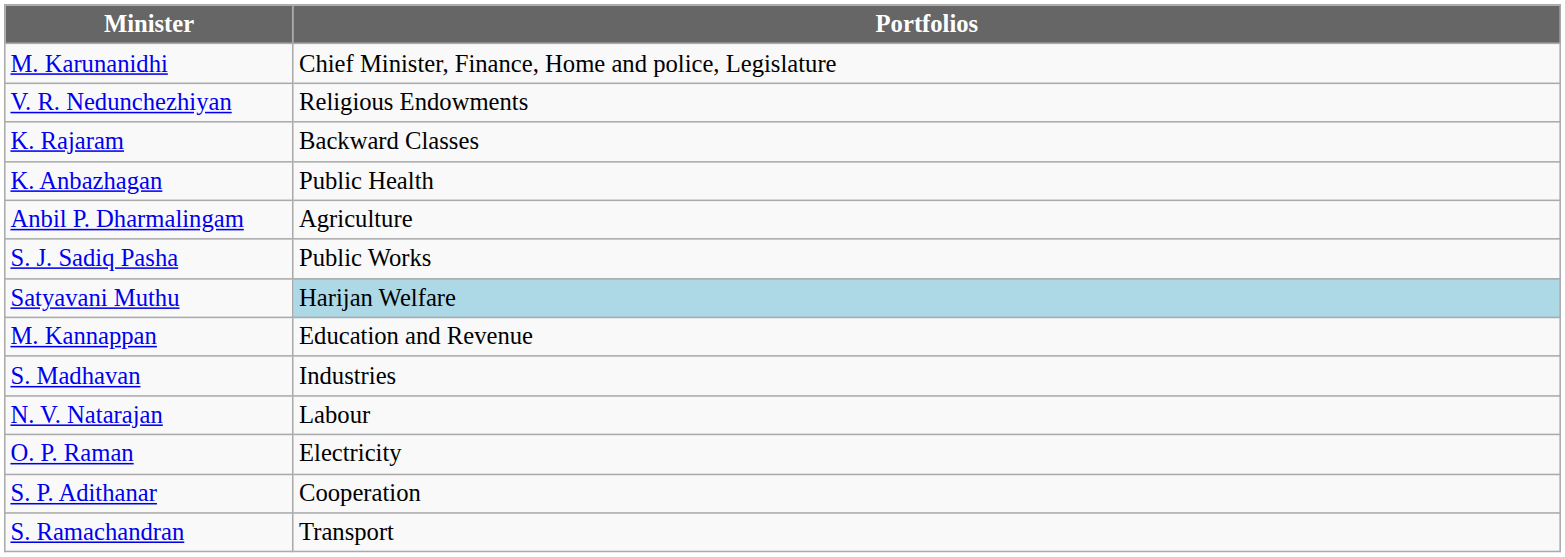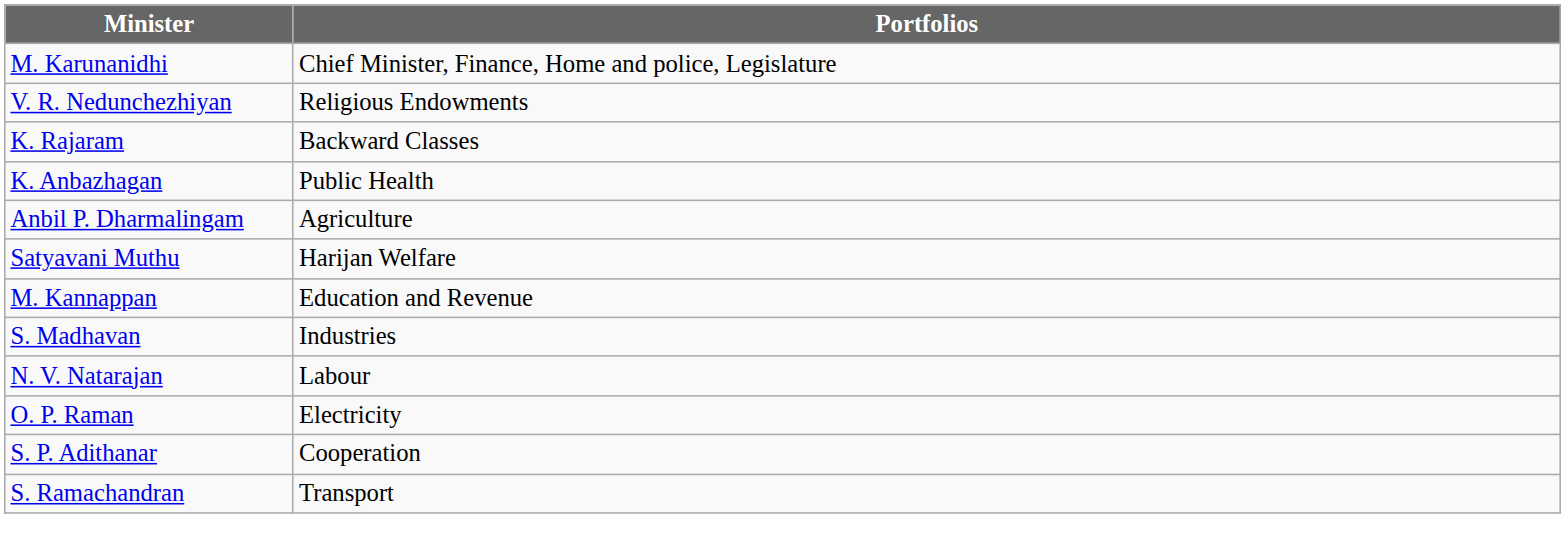- row: (94, 258)
(377, 297) lightblue background -> (377, 258) no background
